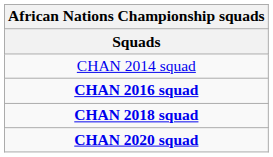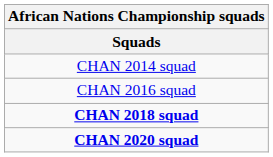(136, 90) bold -> (136, 90) normal
